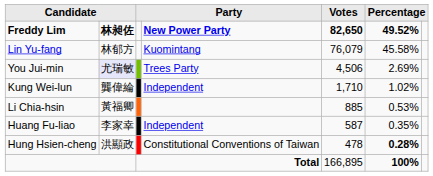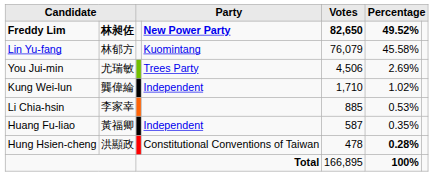(118, 68) lavender background -> (118, 68) no background
(118, 106) 黃福卿 -> (118, 106) 李家幸
(118, 125) 李家幸 -> (118, 125) 黃福卿
